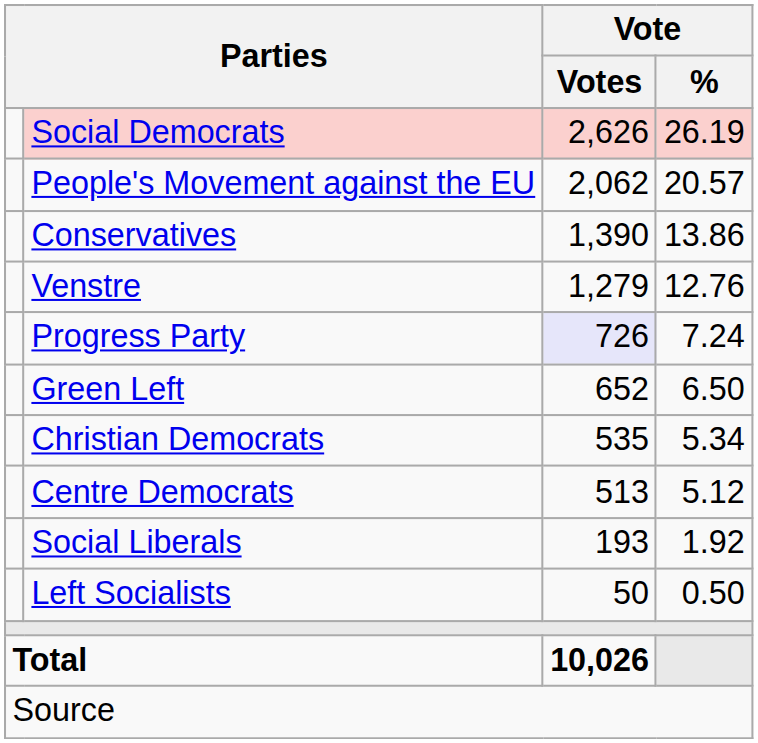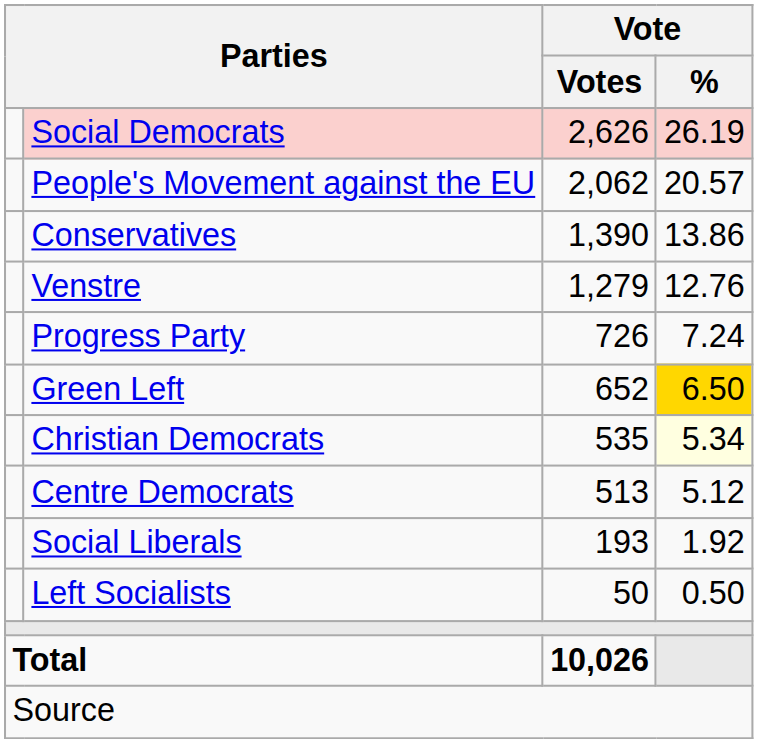(622, 337) lavender background -> (622, 337) no background
(713, 388) no background -> (713, 388) gold background
(713, 440) no background -> (713, 440) lightyellow background
